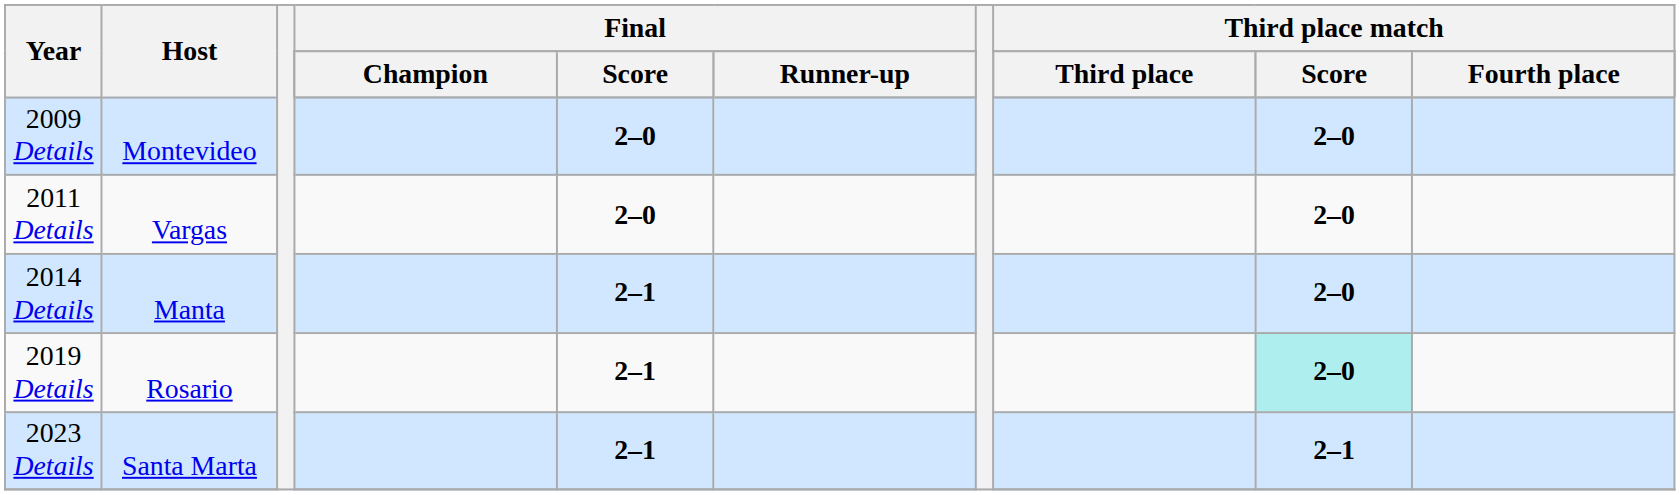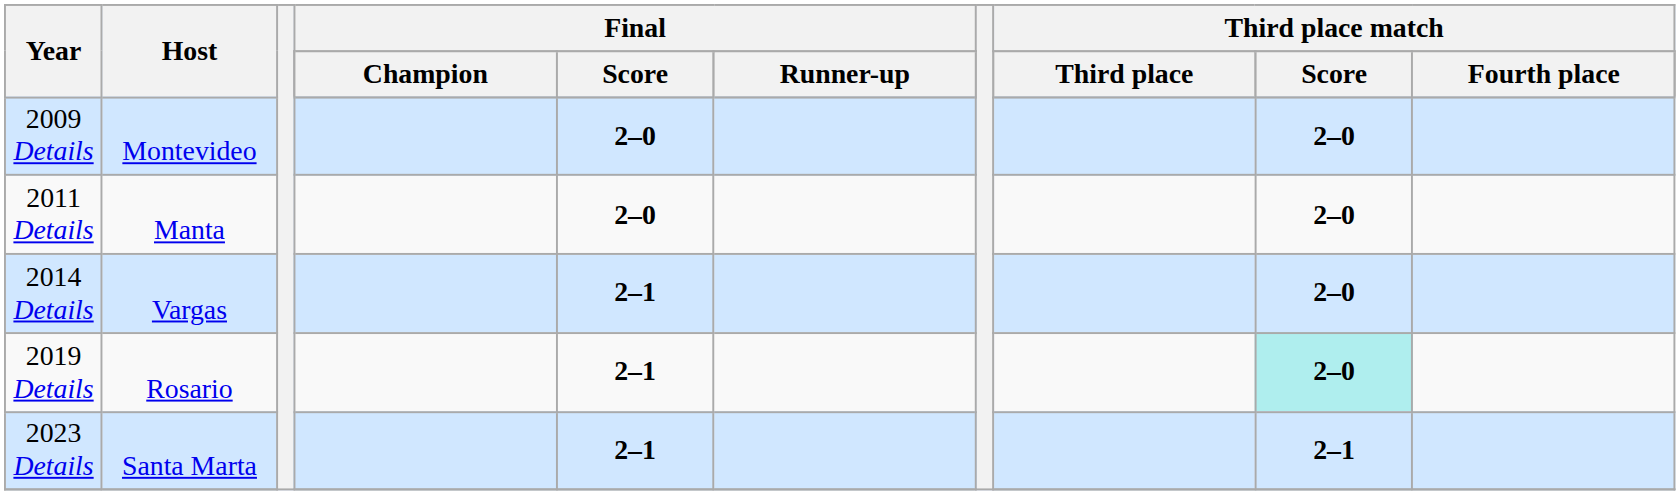(189, 230) Vargas -> (189, 230) Manta
(189, 309) Manta -> (189, 309) Vargas
